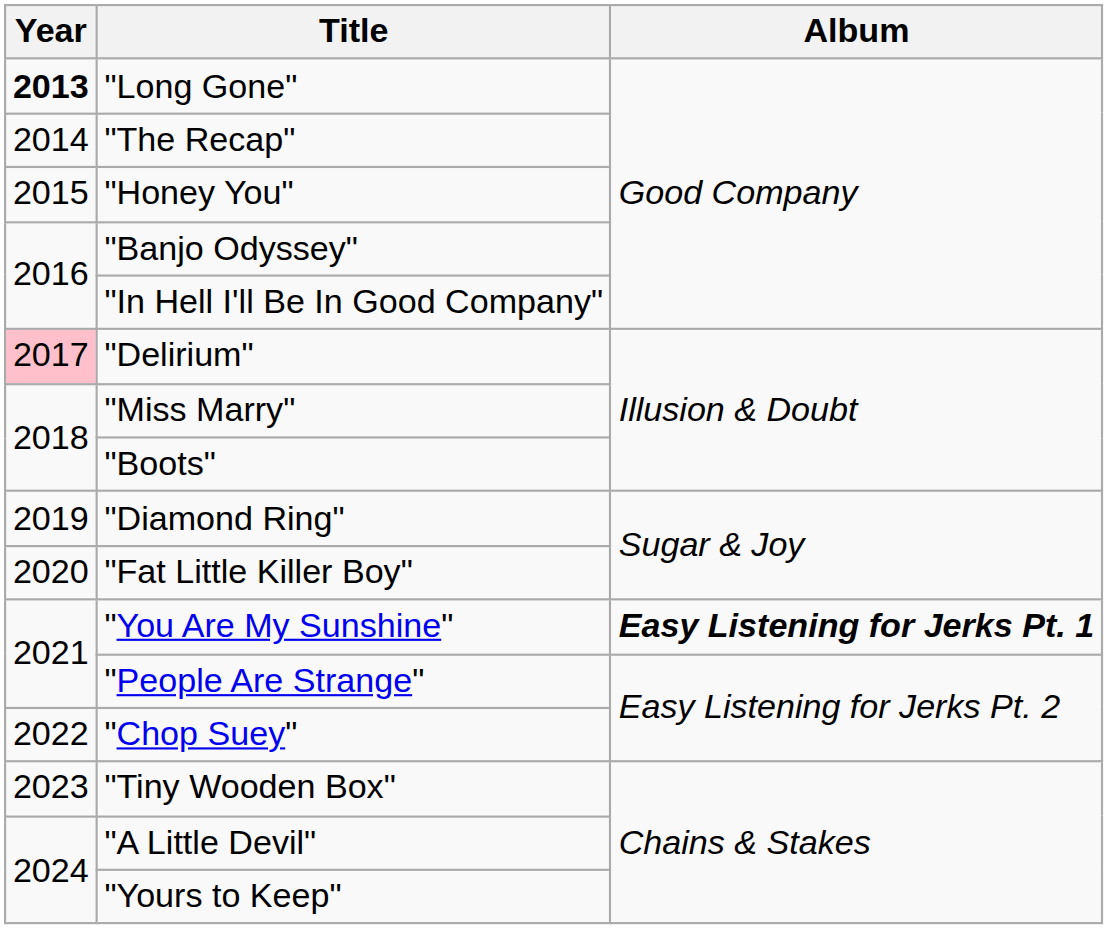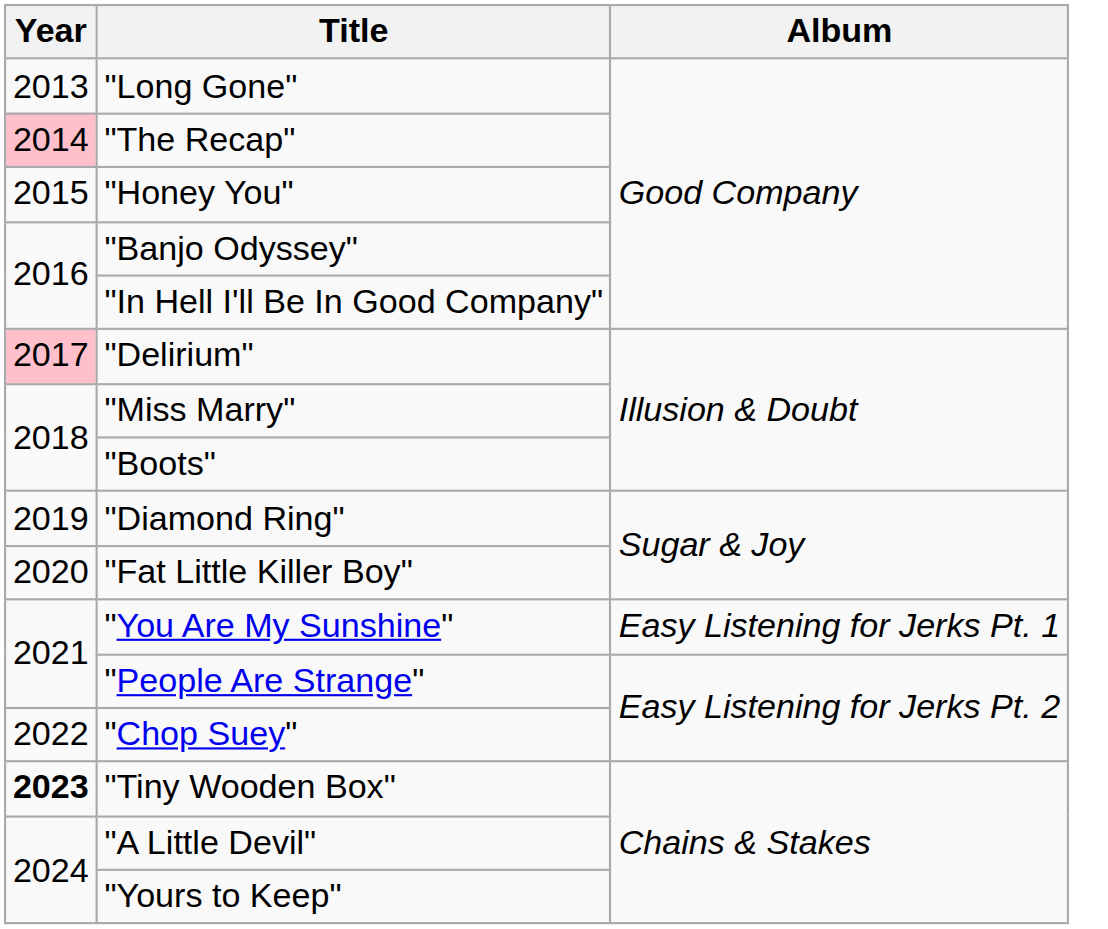(51, 85) bold -> (51, 85) normal
(51, 139) no background -> (51, 139) pink background
(856, 626) bold -> (839, 626) normal
(51, 788) normal -> (51, 788) bold
